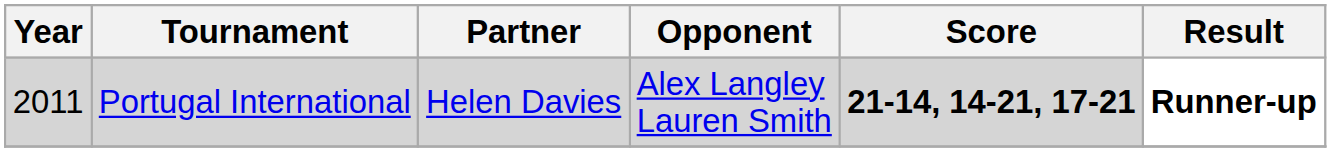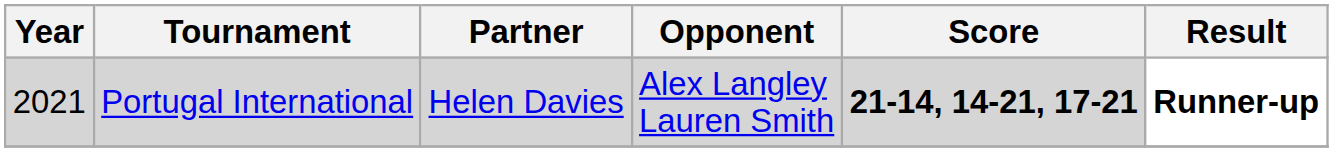(48, 102) 2011 -> (49, 102) 2021
